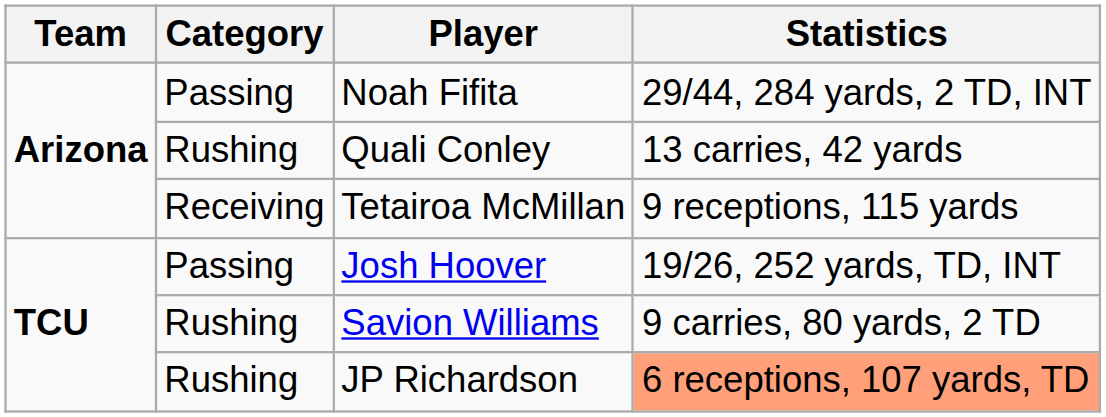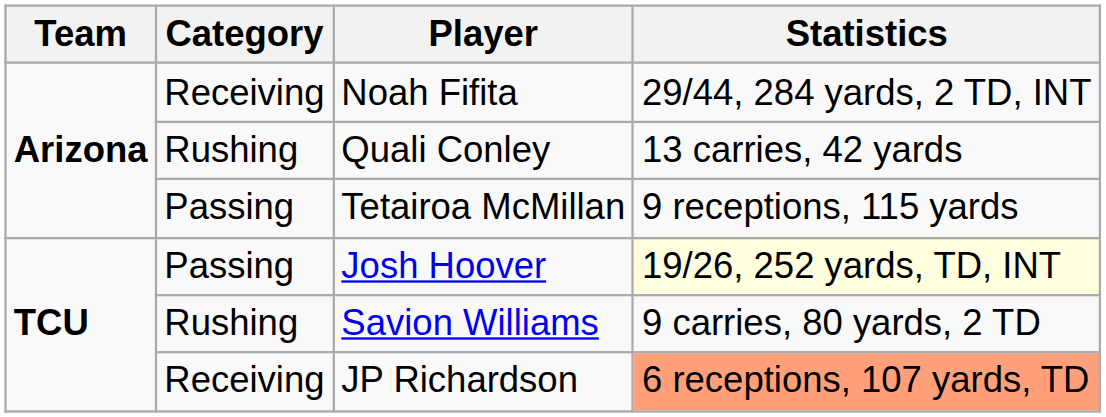(229, 91) Passing -> (244, 91) Receiving
(244, 207) Receiving -> (229, 207) Passing
(852, 265) no background -> (852, 265) lightyellow background
(231, 381) Rushing -> (244, 381) Receiving
